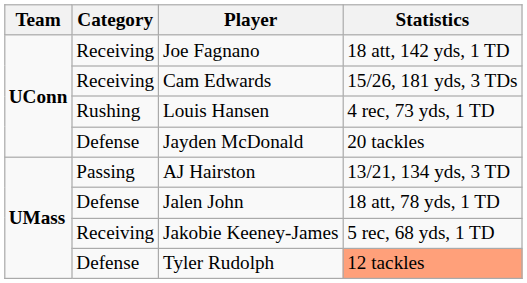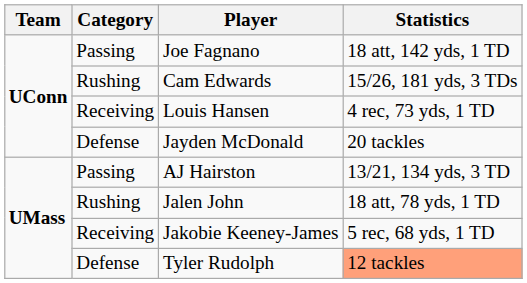(115, 50) Receiving -> (106, 50) Passing
(115, 80) Receiving -> (108, 80) Rushing
(108, 111) Rushing -> (115, 111) Receiving
(108, 202) Defense -> (108, 202) Rushing
